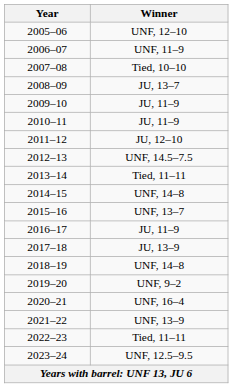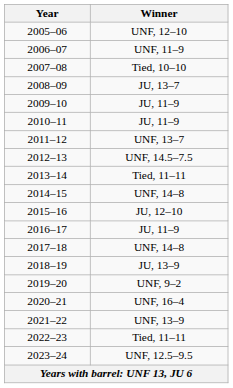(159, 139) JU, 12–10 -> (159, 139) UNF, 13–7
(159, 211) UNF, 13–7 -> (159, 211) JU, 12–10
(159, 247) JU, 13–9 -> (159, 247) UNF, 14–8
(159, 265) UNF, 14–8 -> (159, 265) JU, 13–9
